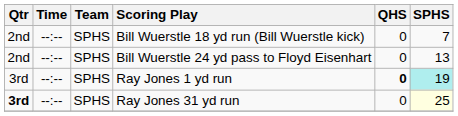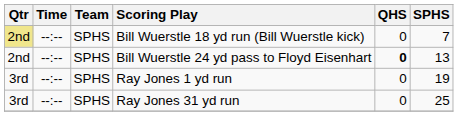(19, 36) no background -> (19, 36) khaki background
(403, 57) normal -> (403, 57) bold
(403, 79) bold -> (403, 79) normal
(442, 79) paleturquoise background -> (442, 79) no background
(19, 100) bold -> (19, 100) normal
(442, 100) lightyellow background -> (442, 100) no background
